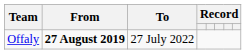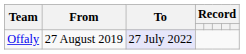(85, 39) bold -> (84, 39) normal
(162, 39) no background -> (160, 39) lavender background
